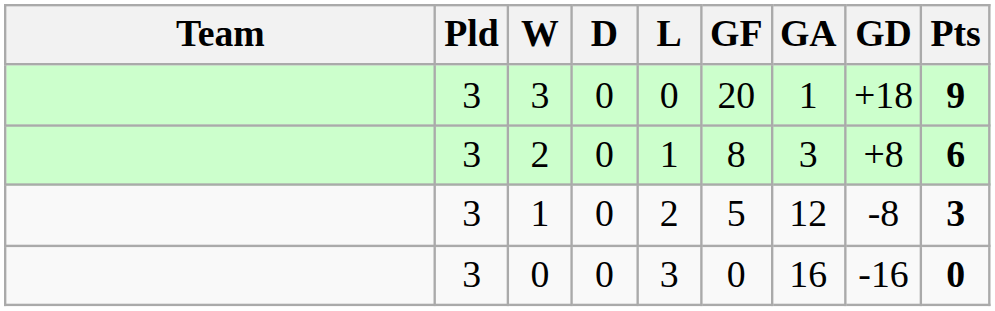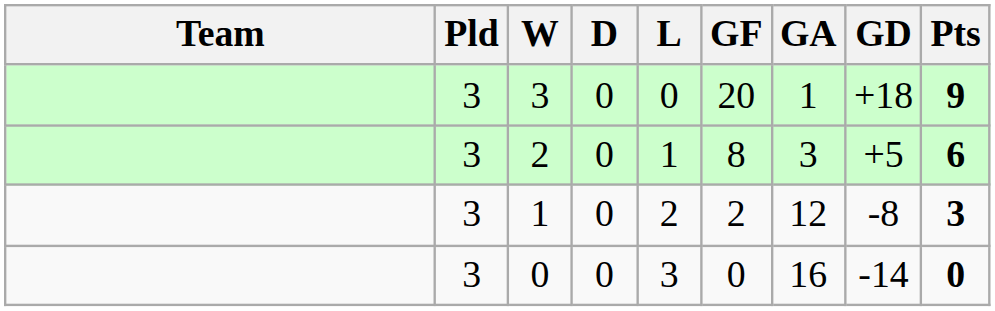(884, 154) +8 -> (884, 154) +5
(736, 214) 5 -> (736, 214) 2
(883, 273) -16 -> (883, 273) -14
